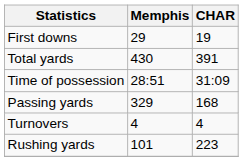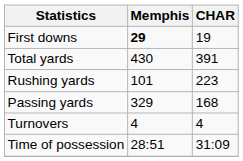(138, 37) normal -> (138, 37) bold
rows swapped: (51, 145) <-> (66, 80)
